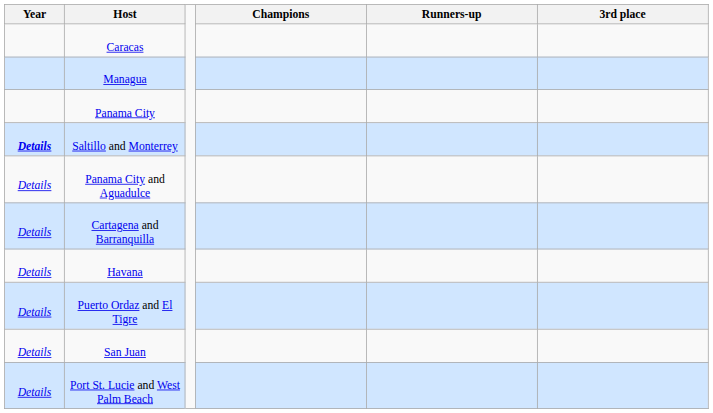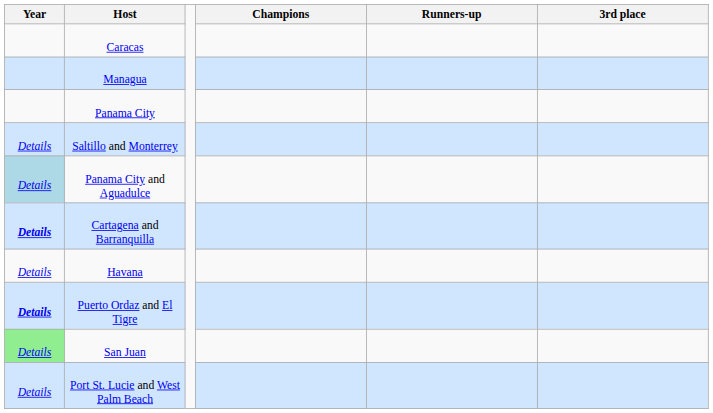(35, 146) bold -> (35, 146) normal
(35, 186) no background -> (35, 186) lightblue background
(35, 233) normal -> (35, 233) bold
(35, 312) normal -> (35, 312) bold
(35, 352) no background -> (35, 352) lightgreen background
